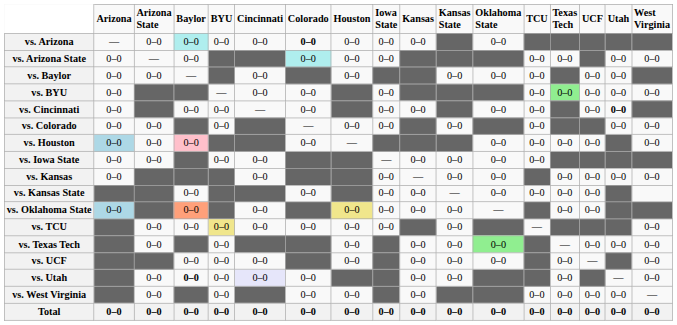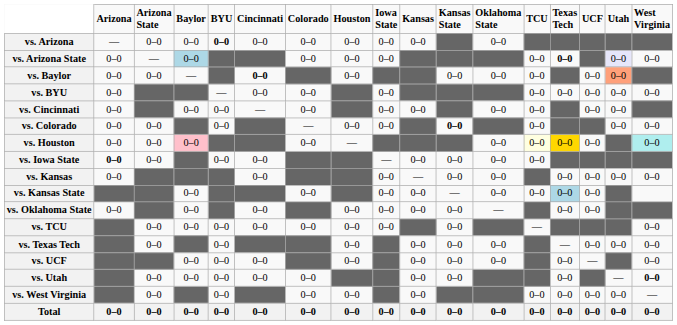(191, 42) paleturquoise background -> (191, 42) no background
(221, 42) normal -> (221, 42) bold
(308, 42) bold -> (308, 42) normal
(191, 59) no background -> (191, 59) lightblue background
(308, 59) paleturquoise background -> (308, 59) no background
(565, 59) normal -> (565, 59) bold
(618, 59) no background -> (618, 59) lavender background
(260, 75) normal -> (260, 75) bold
(618, 75) no background -> (618, 75) lightsalmon background
(565, 92) lightgreen background -> (565, 92) no background
(618, 109) bold -> (618, 109) normal
(455, 126) normal -> (455, 126) bold
(114, 143) lightblue background -> (114, 143) no background
(537, 143) no background -> (537, 143) lightyellow background
(565, 143) no background -> (565, 143) gold background
(652, 143) no background -> (652, 143) paleturquoise background
(114, 160) normal -> (114, 160) bold
(565, 194) no background -> (565, 194) lightblue background
(114, 210) lightblue background -> (114, 210) no background
(191, 210) lightsalmon background -> (191, 210) no background
(352, 210) khaki background -> (352, 210) no background
(221, 227) khaki background -> (221, 227) no background
(498, 244) lightgreen background -> (498, 244) no background
(191, 278) bold -> (191, 278) normal
(260, 278) lavender background -> (260, 278) no background
(652, 278) normal -> (652, 278) bold
